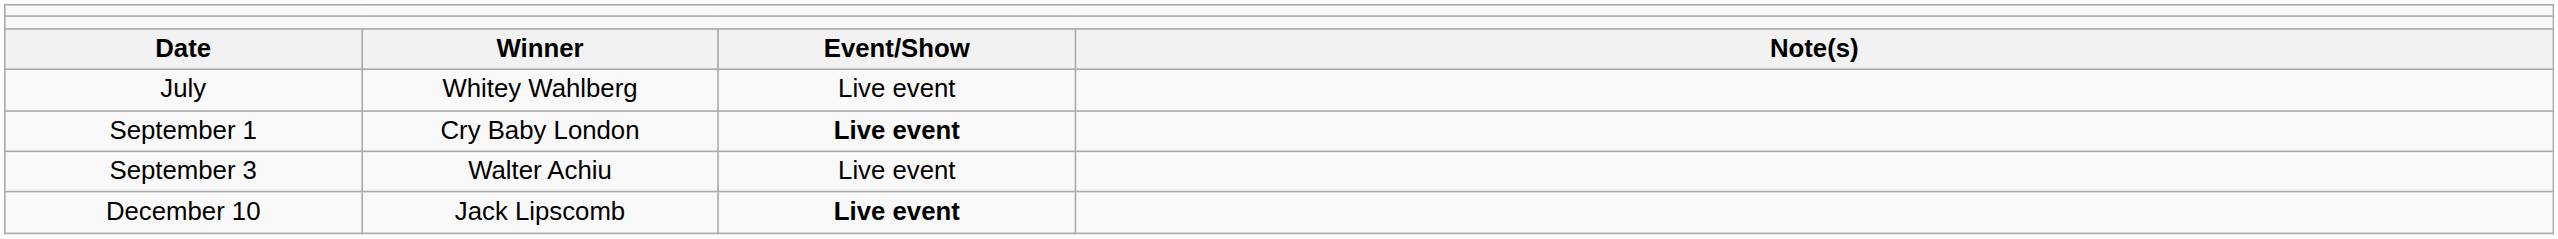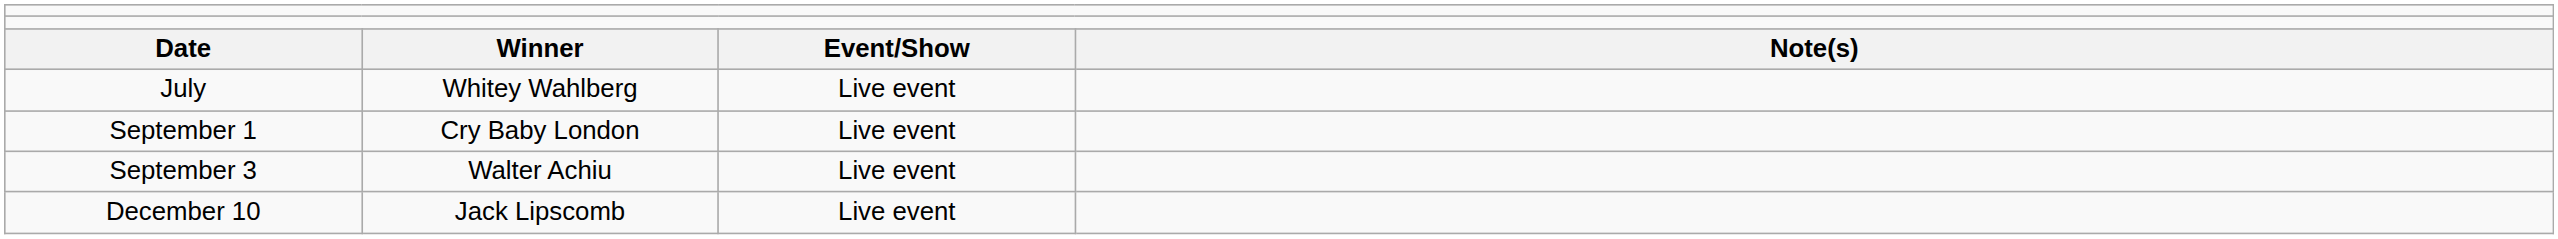(897, 130) bold -> (897, 130) normal
(897, 212) bold -> (897, 212) normal
